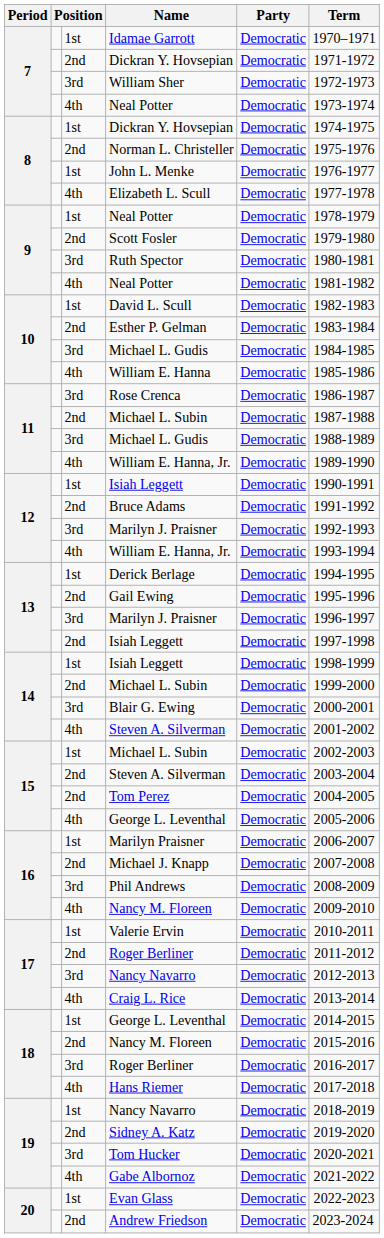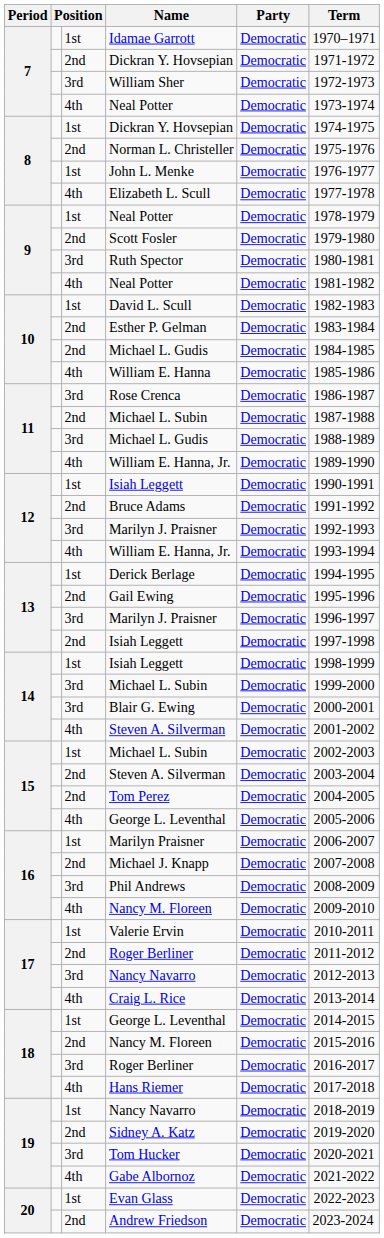(74, 350) 3rd -> (75, 350) 2nd
(75, 685) 2nd -> (74, 685) 3rd
